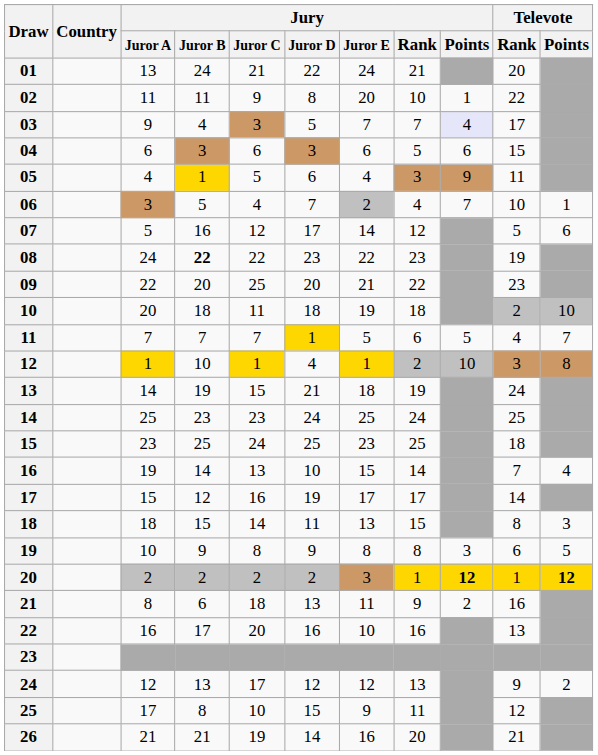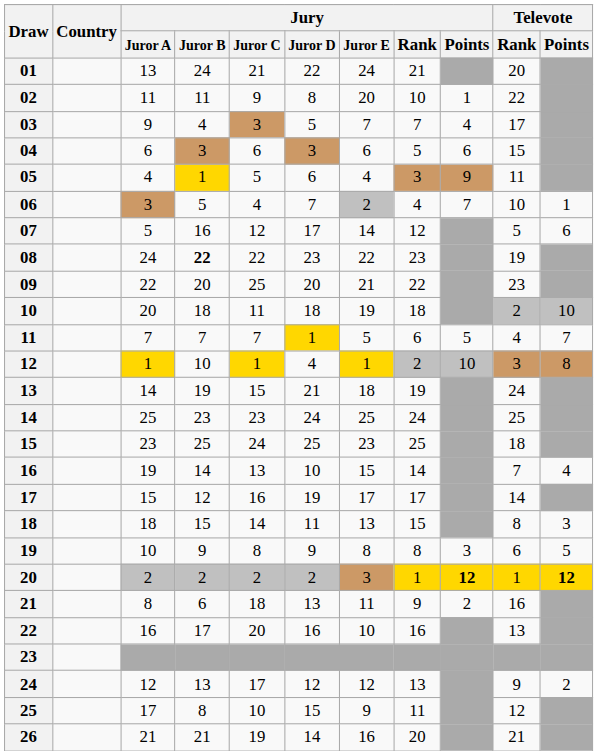(467, 124) lavender background -> (467, 124) no background
